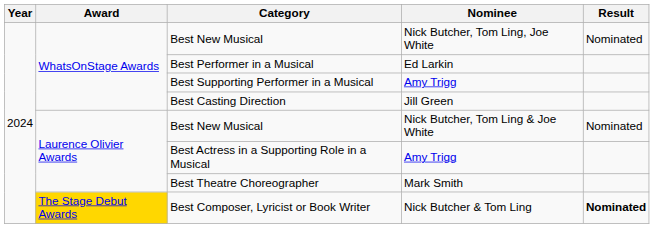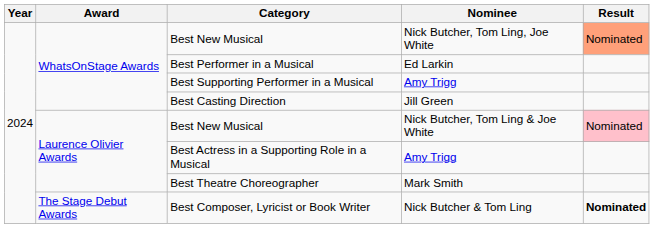(614, 38) no background -> (614, 38) lightsalmon background
(614, 126) no background -> (614, 126) pink background
(83, 207) gold background -> (83, 207) no background
